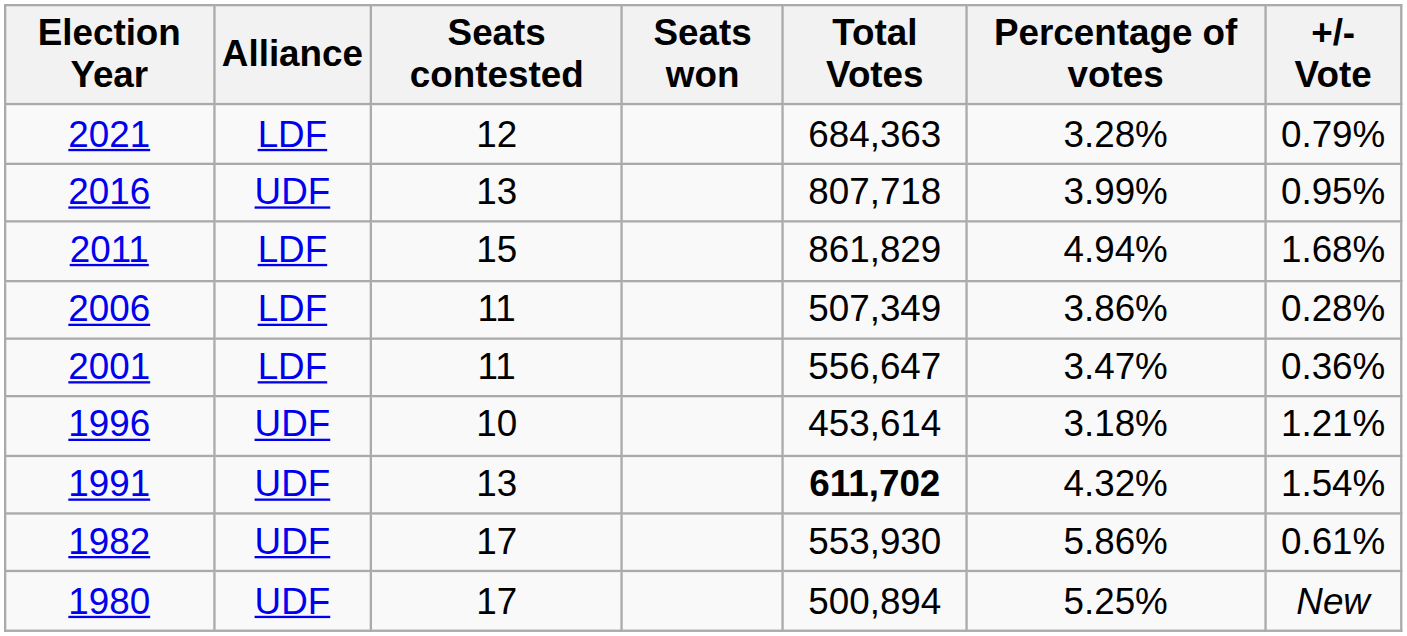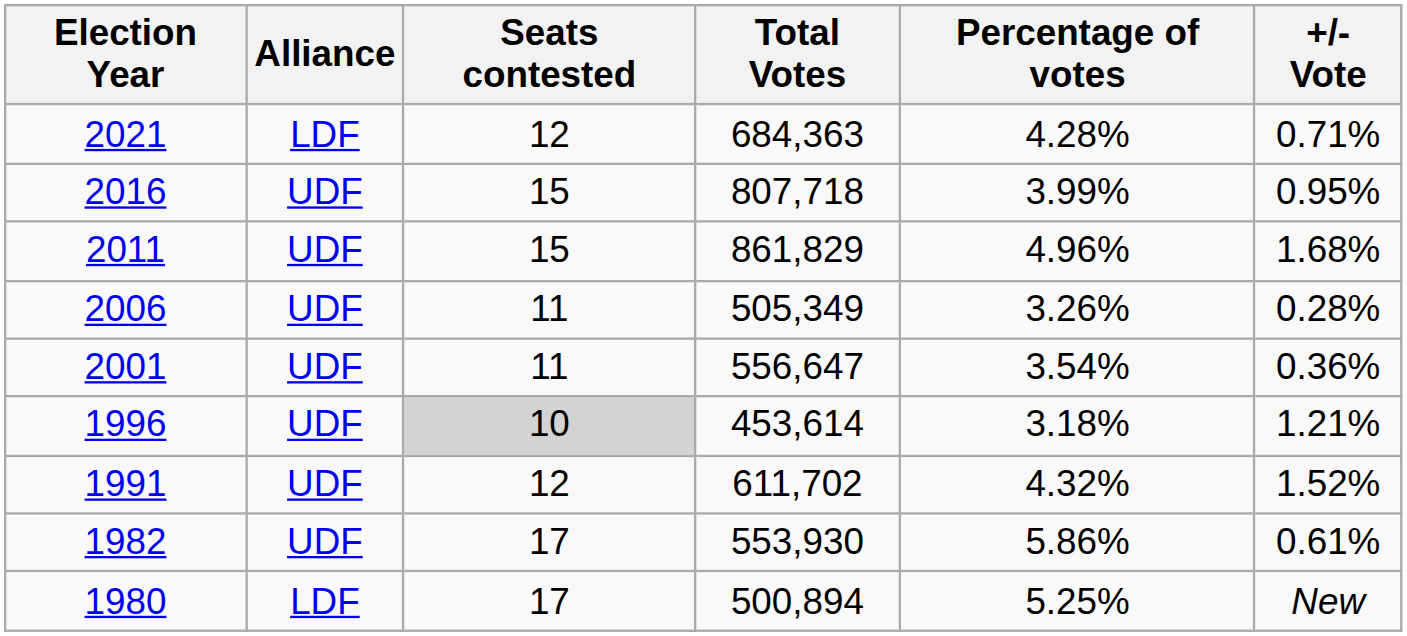- column: (703, 54)
(1116, 133) 3.28% -> (1078, 133) 4.28%
(1333, 133) 0.79% -> (1328, 133) 0.71%
(497, 191) 13 -> (549, 191) 15
(292, 250) LDF -> (325, 250) UDF
(1116, 250) 4.94% -> (1078, 250) 4.96%
(292, 308) LDF -> (325, 308) UDF
(875, 308) 507,349 -> (797, 308) 505,349
(1116, 308) 3.86% -> (1078, 308) 3.26%
(292, 366) LDF -> (325, 366) UDF
(1116, 366) 3.47% -> (1078, 366) 3.54%
(497, 425) no background -> (549, 425) lightgrey background
(497, 483) 13 -> (549, 483) 12
(875, 483) bold -> (797, 483) normal
(1333, 483) 1.54% -> (1328, 483) 1.52%
(292, 600) UDF -> (325, 600) LDF
